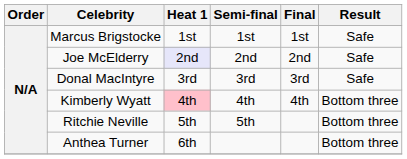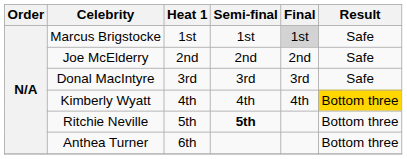(300, 36) no background -> (300, 36) lightgrey background
(187, 57) lavender background -> (187, 57) no background
(187, 100) pink background -> (187, 100) no background
(360, 100) no background -> (360, 100) gold background
(246, 121) normal -> (246, 121) bold
